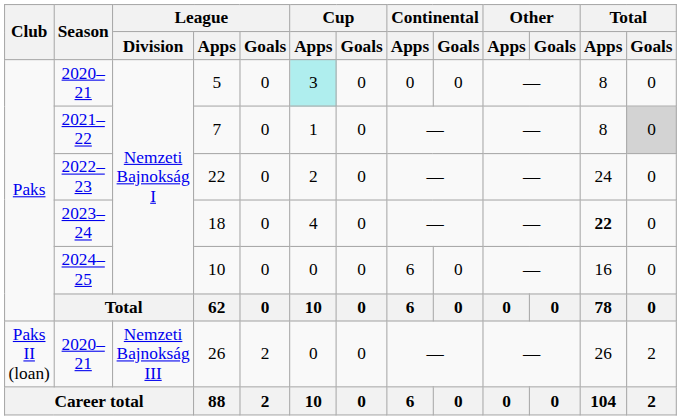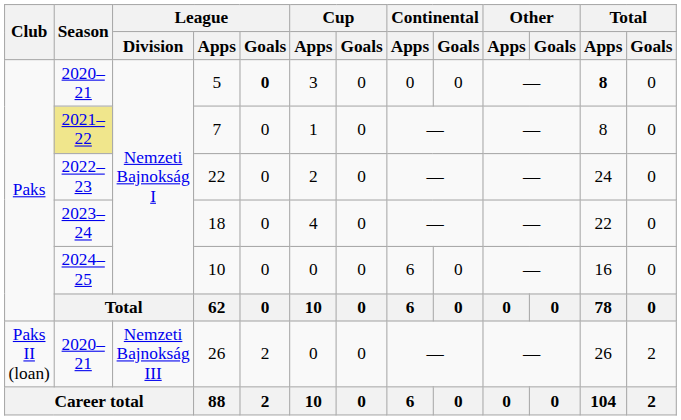(265, 82) normal -> (265, 82) bold
(313, 82) paleturquoise background -> (313, 82) no background
(603, 82) normal -> (603, 82) bold
(83, 129) no background -> (83, 129) khaki background
(651, 129) lightgrey background -> (651, 129) no background
(603, 223) bold -> (603, 223) normal
